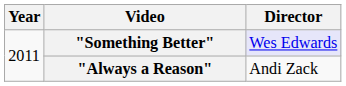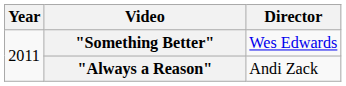(293, 42) lavender background -> (293, 42) no background
